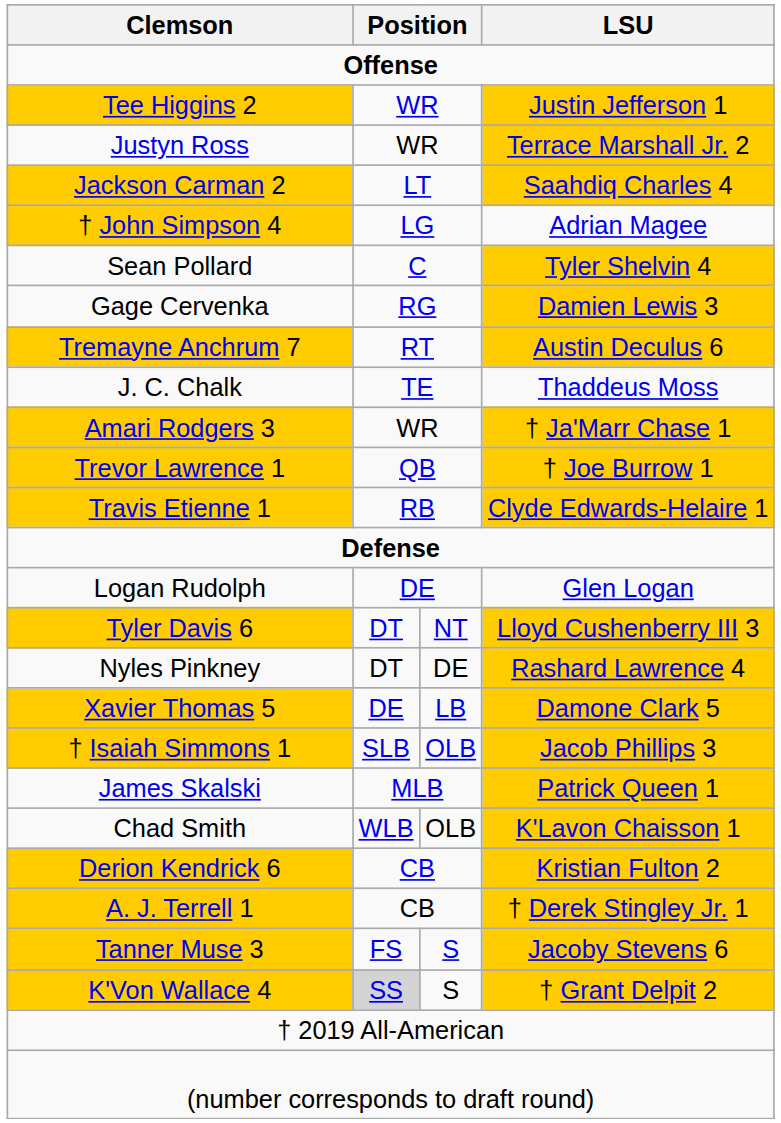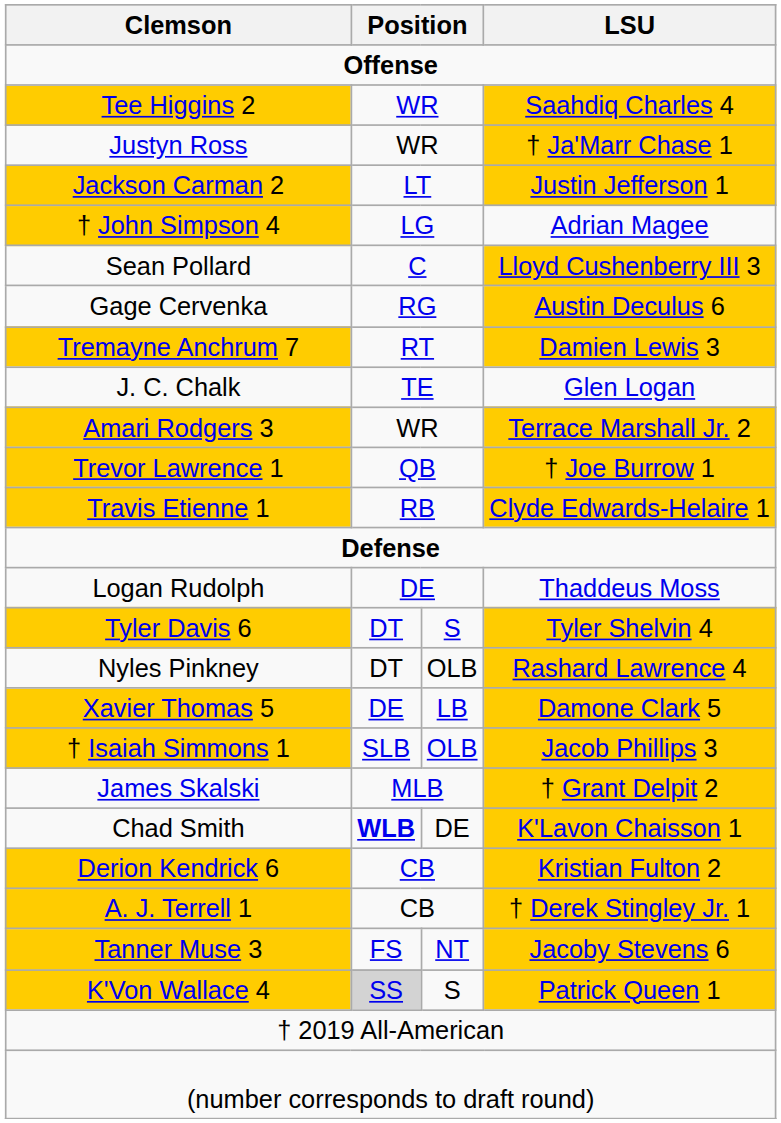(628, 105) Justin Jefferson 1 -> (630, 105) Saahdiq Charles 4
(628, 146) Terrace Marshall Jr. 2 -> (630, 146) † Ja'Marr Chase 1
(628, 186) Saahdiq Charles 4 -> (630, 186) Justin Jefferson 1
(628, 266) Tyler Shelvin 4 -> (630, 266) Lloyd Cushenberry III 3
(628, 306) Damien Lewis 3 -> (630, 306) Austin Deculus 6
(628, 347) Austin Deculus 6 -> (630, 347) Damien Lewis 3
(628, 387) Thaddeus Moss -> (630, 387) Glen Logan
(628, 427) † Ja'Marr Chase 1 -> (630, 427) Terrace Marshall Jr. 2
(628, 588) Glen Logan -> (630, 588) Thaddeus Moss
(451, 628) NT -> (452, 628) S
(628, 628) Lloyd Cushenberry III 3 -> (630, 628) Tyler Shelvin 4
(451, 668) DE -> (452, 668) OLB
(628, 789) Patrick Queen 1 -> (630, 789) † Grant Delpit 2
(386, 829) normal -> (386, 829) bold
(451, 829) OLB -> (452, 829) DE
(451, 949) S -> (452, 949) NT
(628, 990) † Grant Delpit 2 -> (630, 990) Patrick Queen 1
